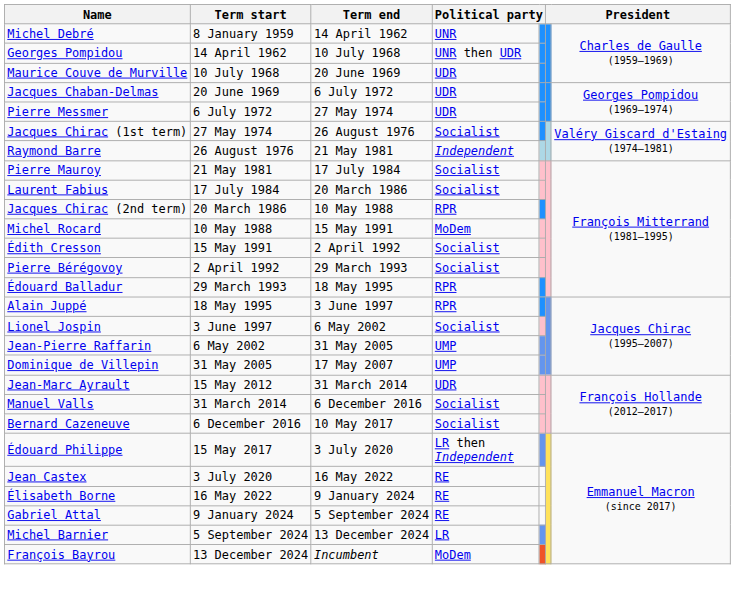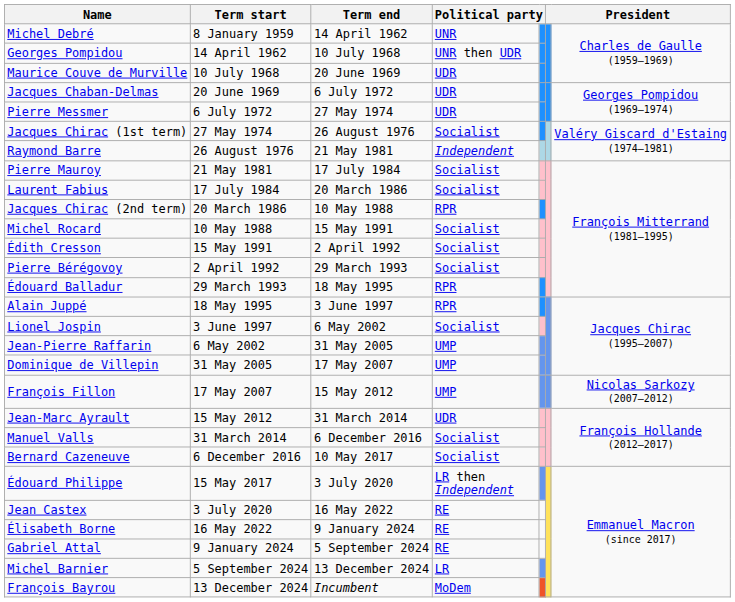(453, 229) MoDem -> (467, 229) Socialist
+ row: (61, 391)
